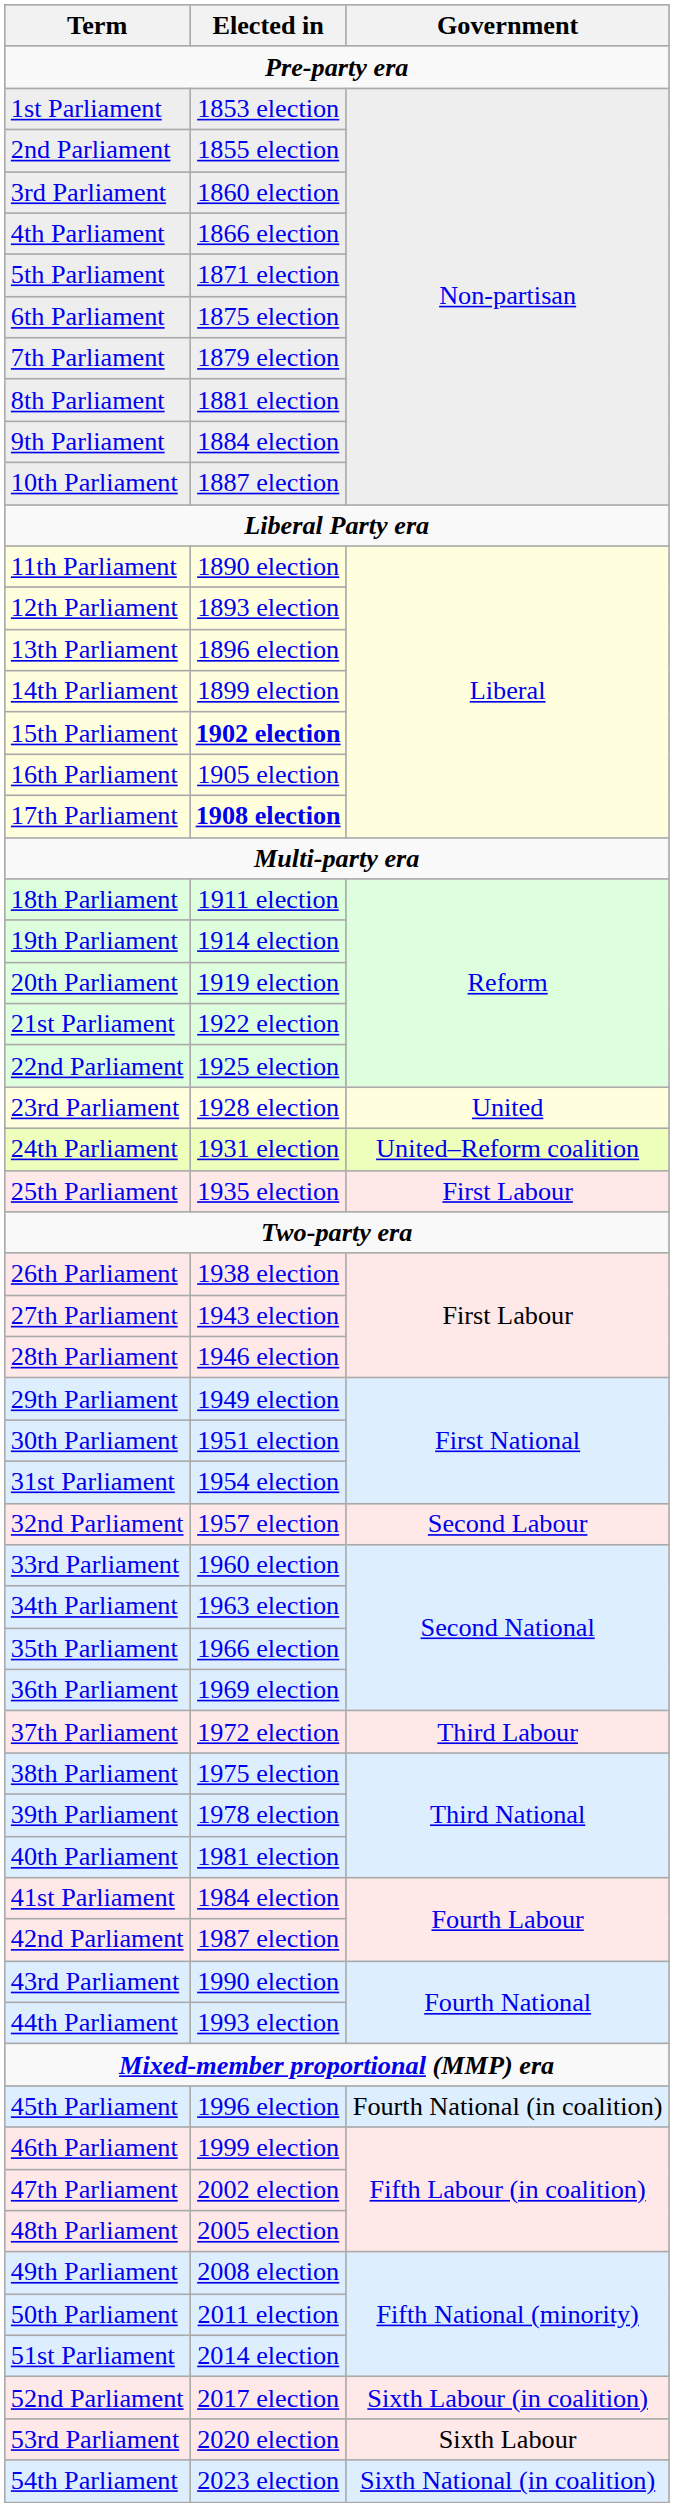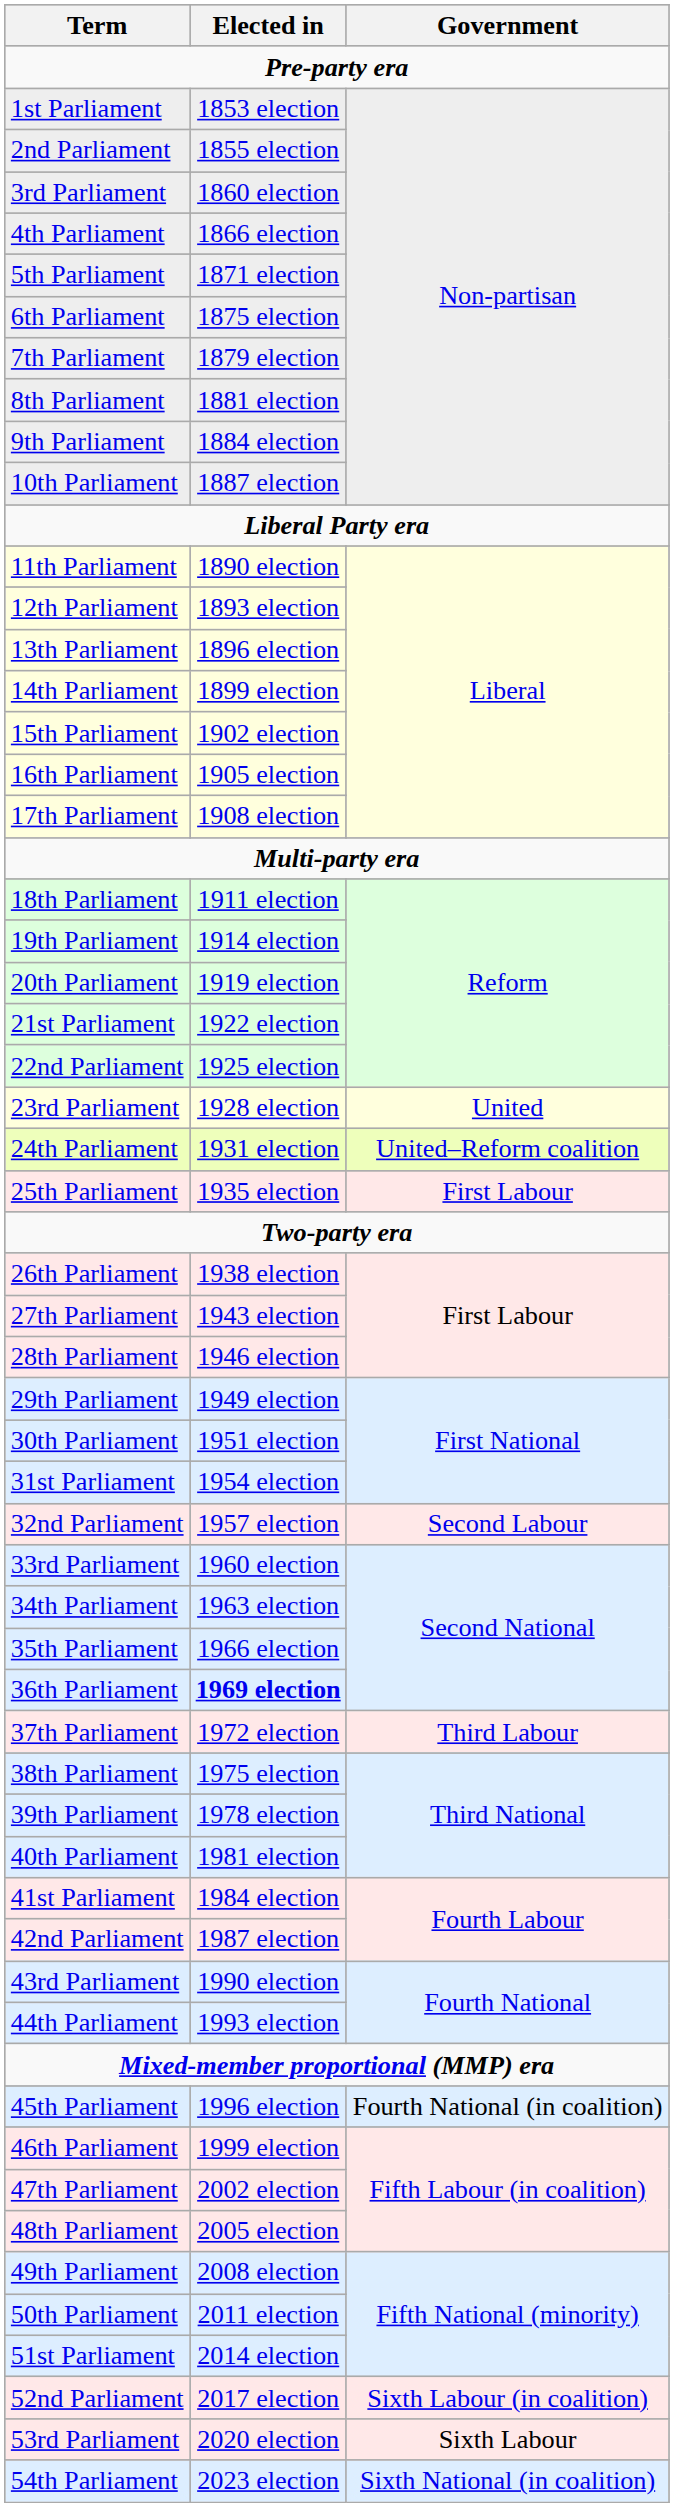(268, 732) bold -> (268, 732) normal
(268, 815) bold -> (268, 815) normal
(268, 1689) normal -> (268, 1689) bold
